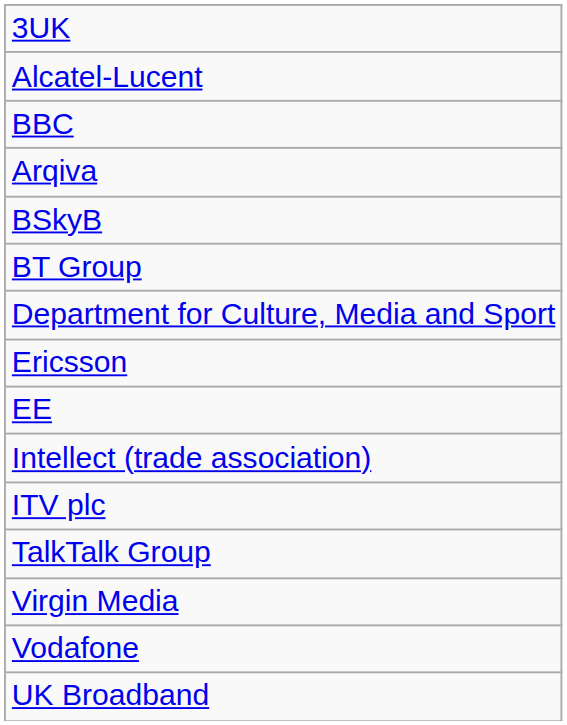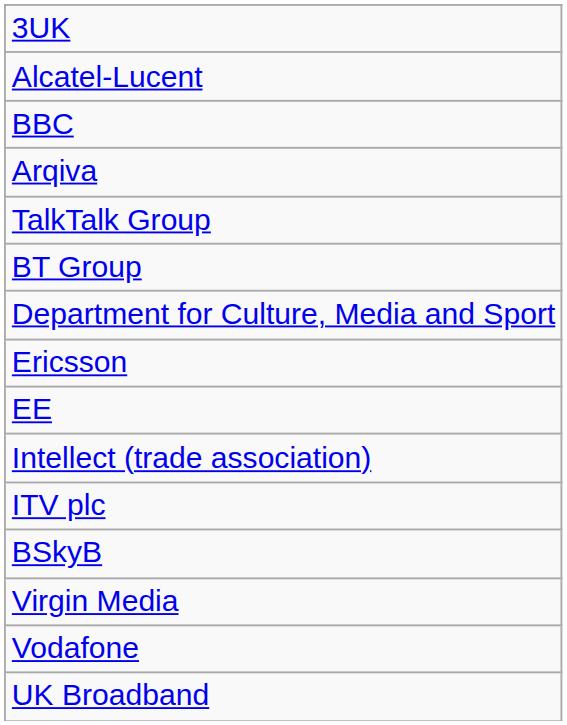(57, 219) BSkyB -> (111, 219) TalkTalk Group
(111, 553) TalkTalk Group -> (57, 553) BSkyB
